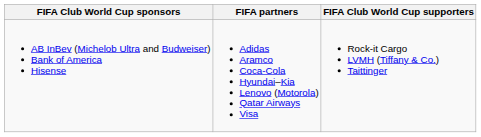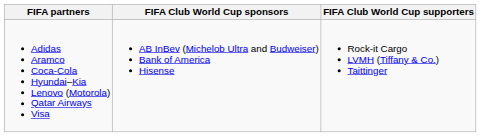columns swapped: (267, 12) <-> (109, 12)
